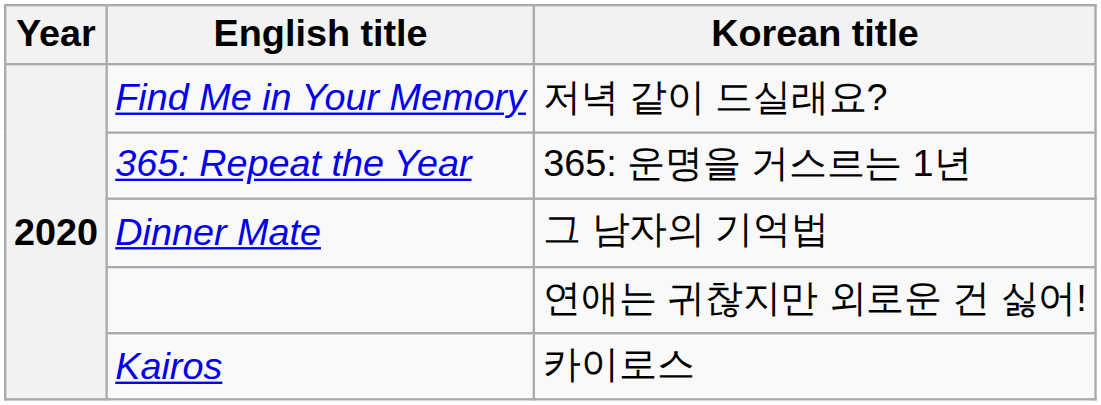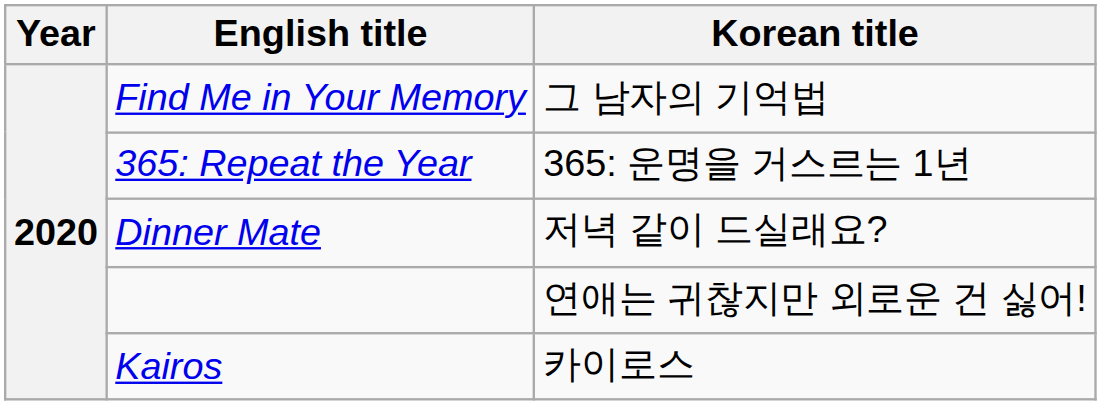(715, 96) 저녁 같이 드실래요? -> (686, 96) 그 남자의 기억법
(686, 230) 그 남자의 기억법 -> (715, 230) 저녁 같이 드실래요?
